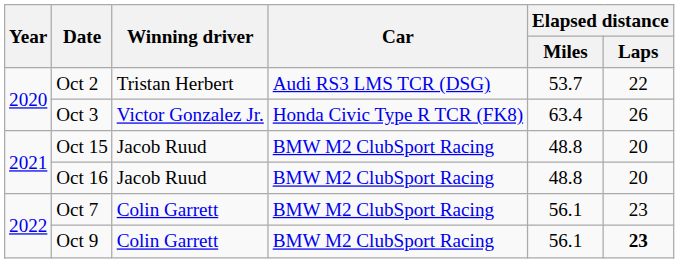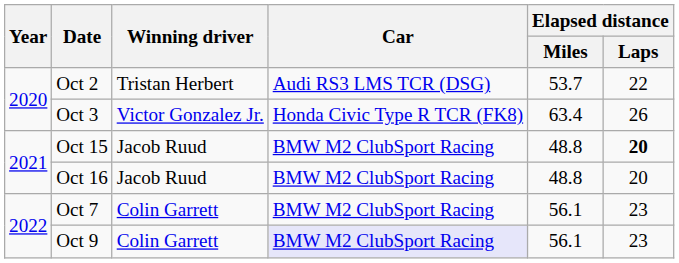(638, 146) normal -> (638, 146) bold
(383, 241) no background -> (383, 241) lavender background
(638, 241) bold -> (638, 241) normal
